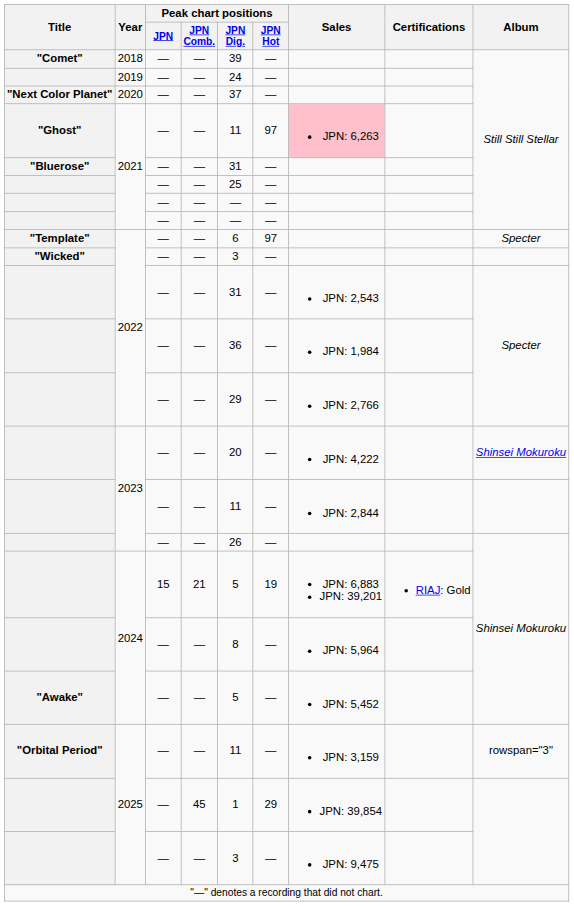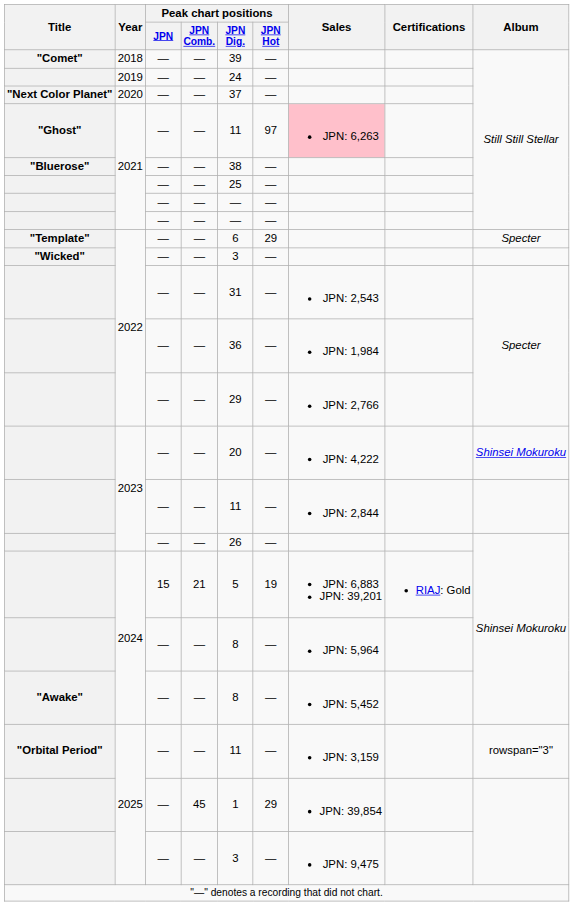(235, 166) 31 -> (235, 166) 38
(271, 238) 97 -> (271, 238) 29
(235, 697) 5 -> (235, 697) 8
